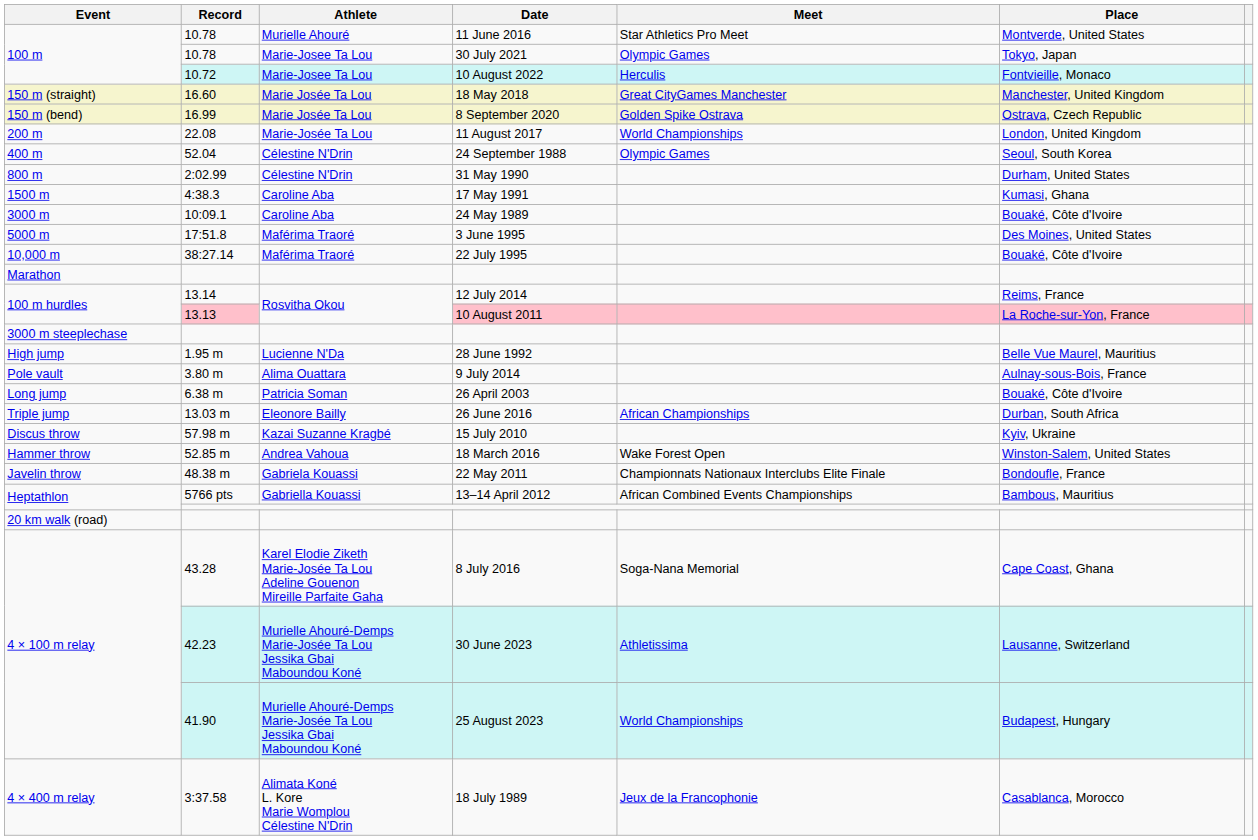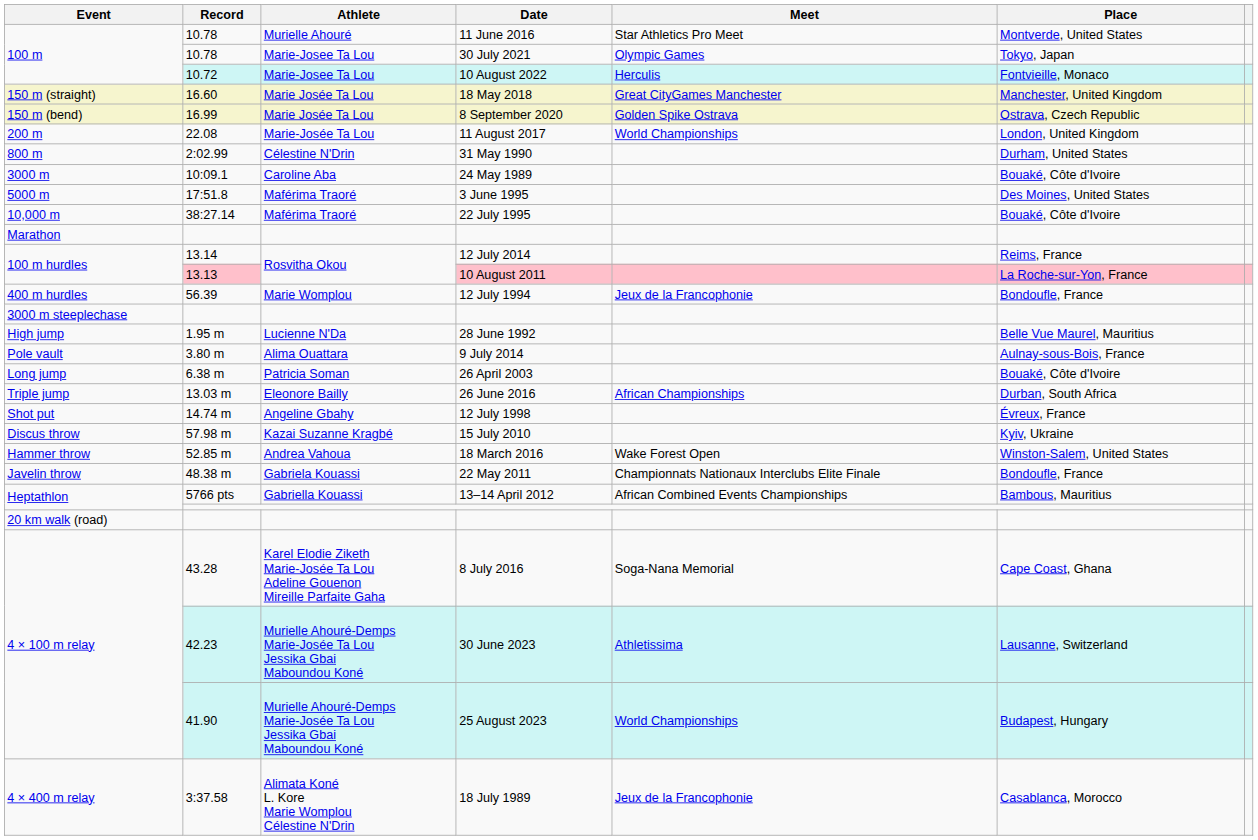- row: (25, 154)
- row: (28, 194)
+ row: (47, 294)
+ row: (31, 414)
